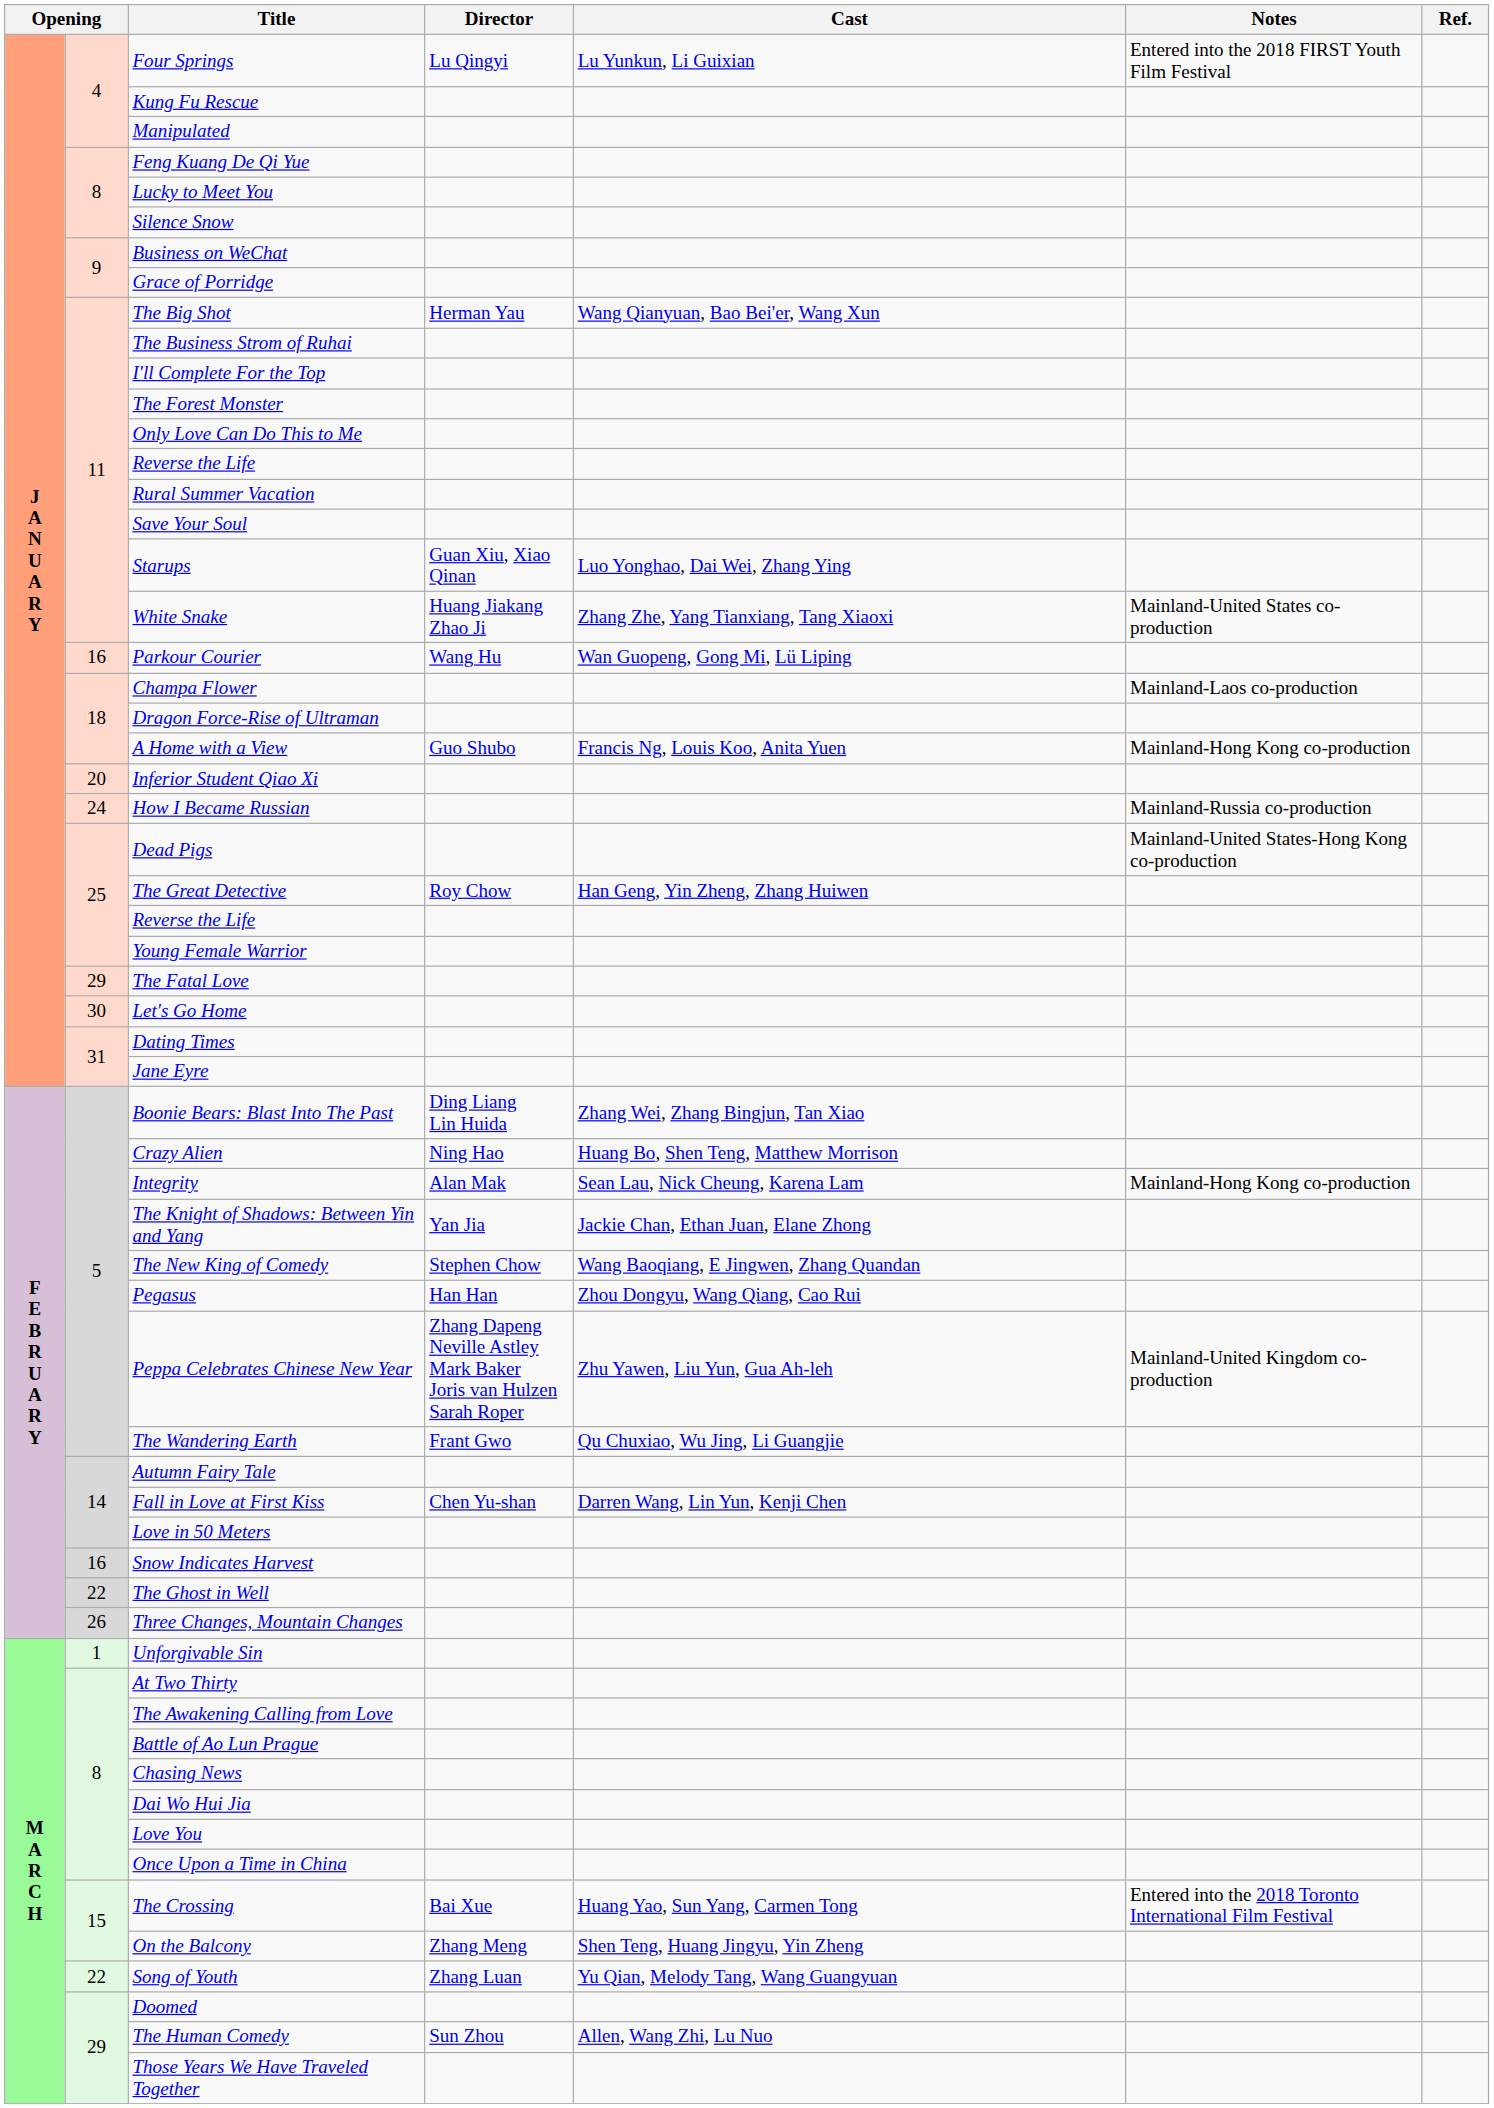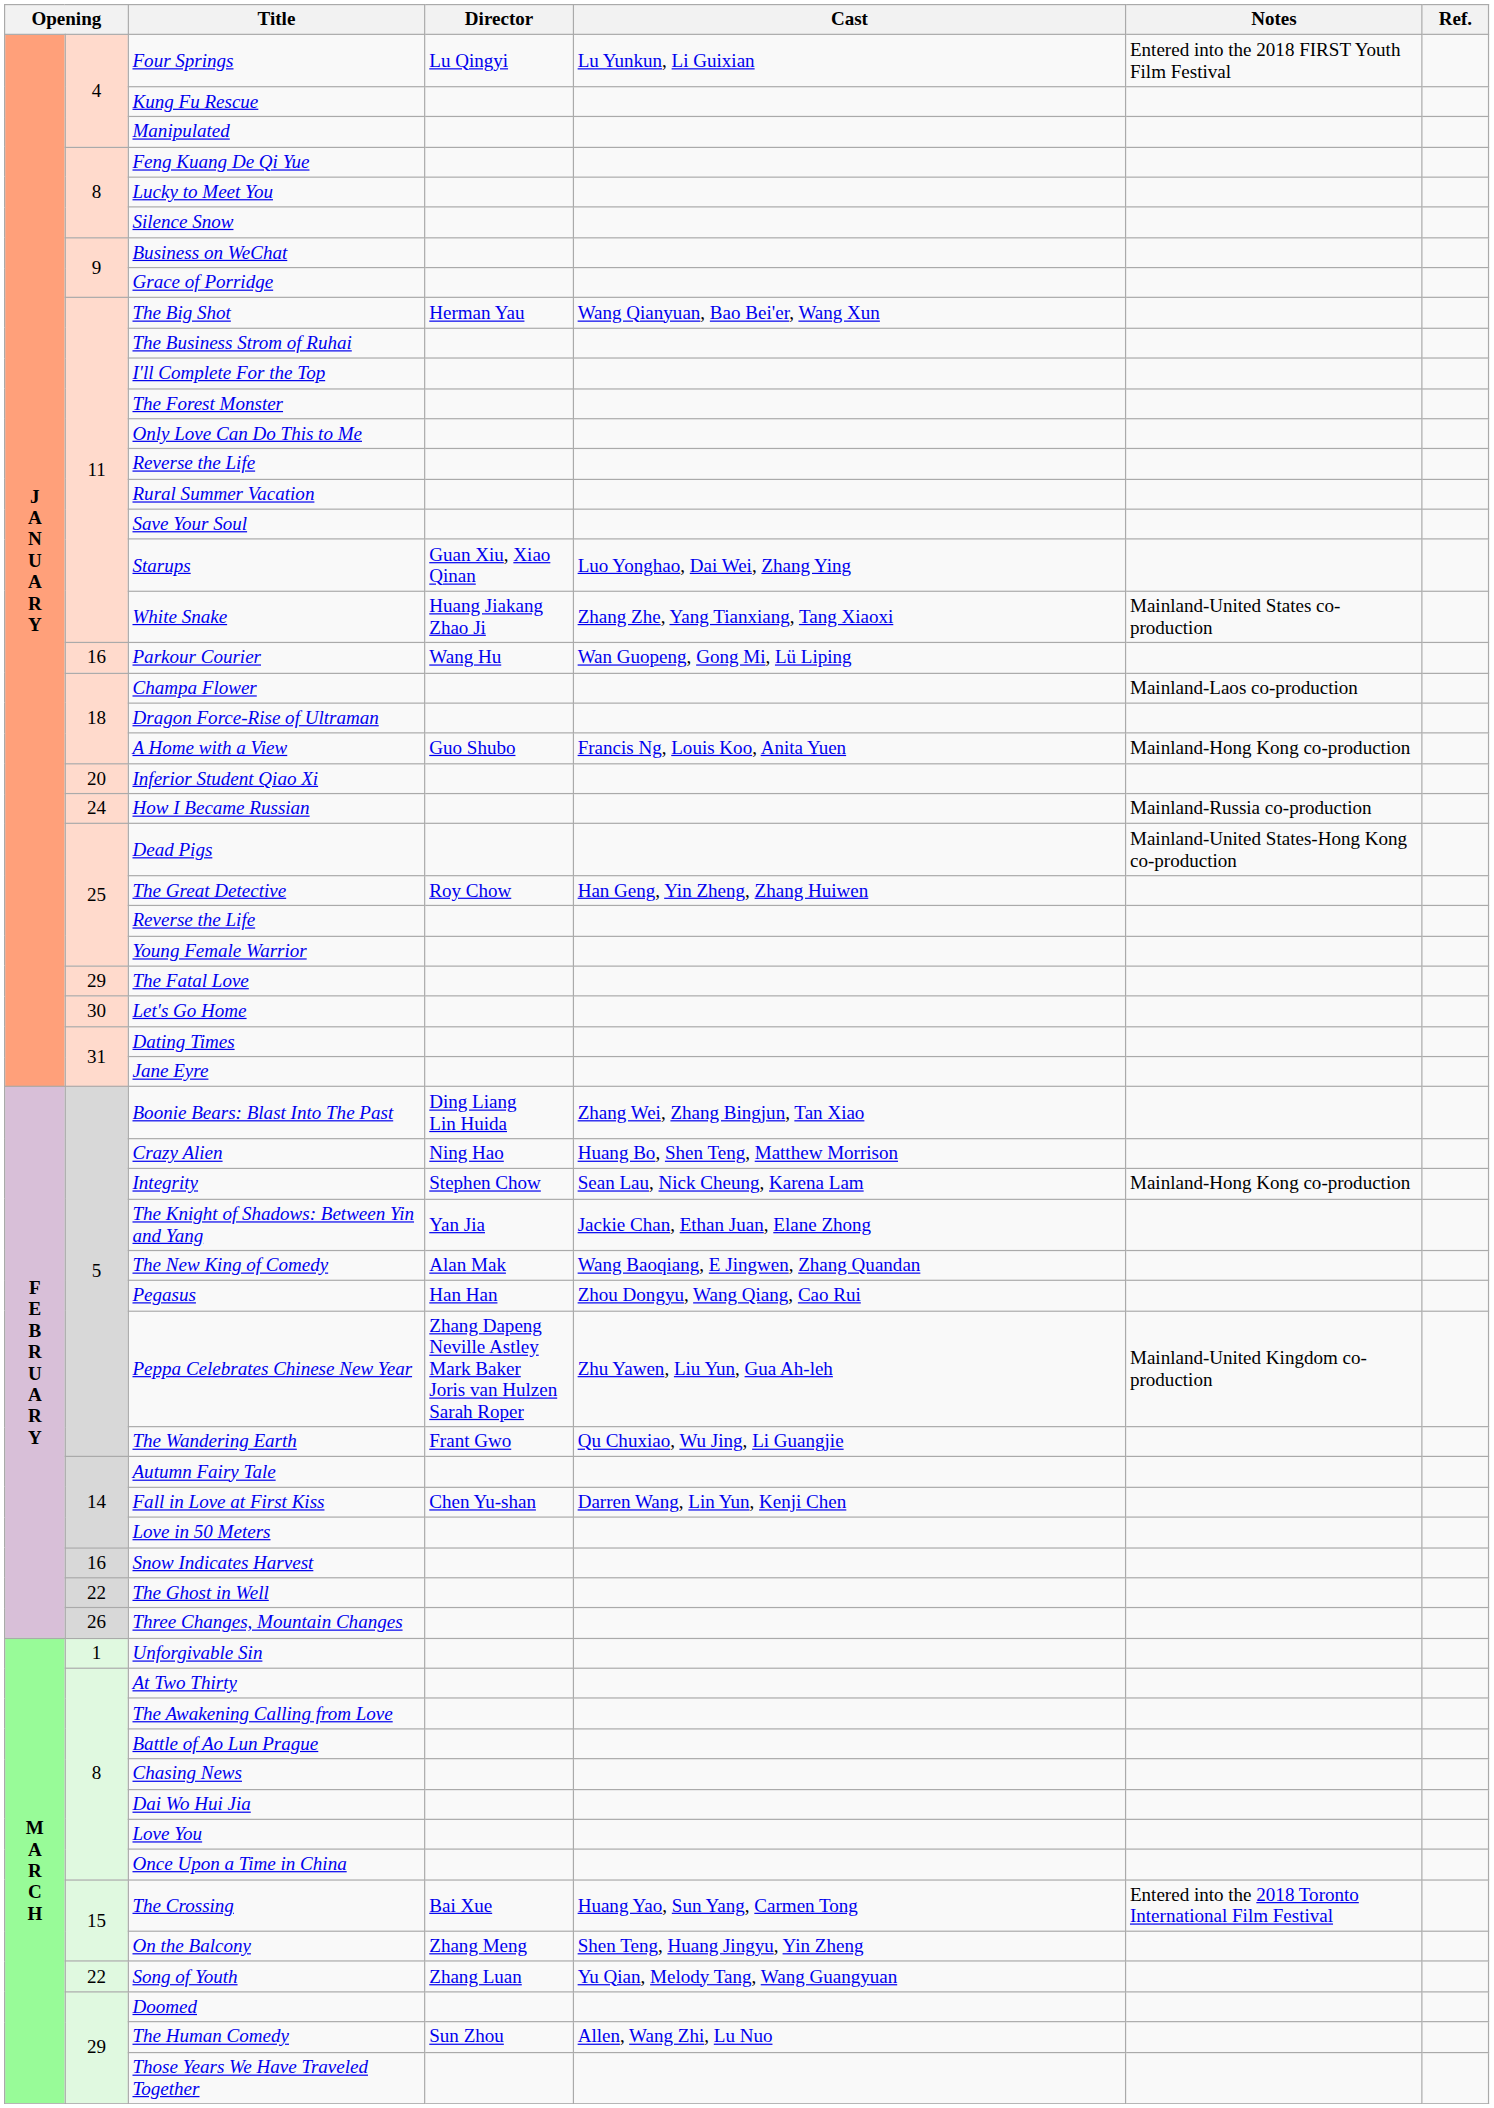(468, 1183) Alan Mak -> (485, 1183) Stephen Chow
(485, 1265) Stephen Chow -> (468, 1265) Alan Mak
